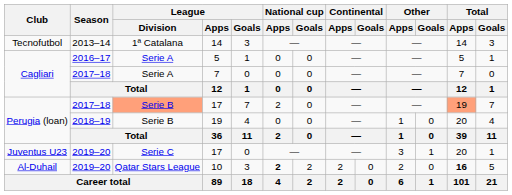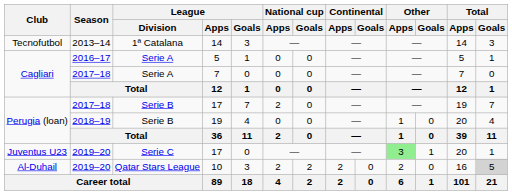(157, 105) lightsalmon background -> (157, 105) no background
(461, 105) lightsalmon background -> (461, 105) no background
(401, 151) no background -> (401, 151) lightgreen background
(278, 167) bold -> (278, 167) normal
(461, 167) bold -> (461, 167) normal
(492, 167) no background -> (492, 167) lightgrey background
